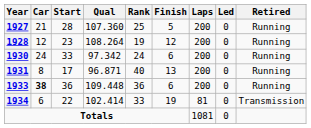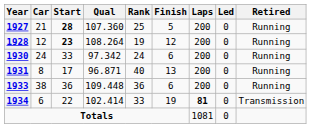(67, 27) normal -> (67, 27) bold
(67, 41) normal -> (67, 41) bold
(41, 86) bold -> (41, 86) normal
(202, 101) normal -> (202, 101) bold
